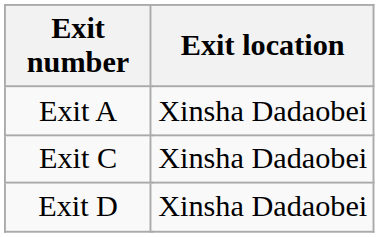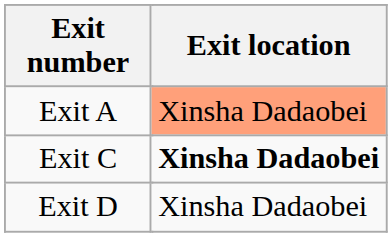(263, 110) no background -> (263, 110) lightsalmon background
(263, 158) normal -> (269, 158) bold
